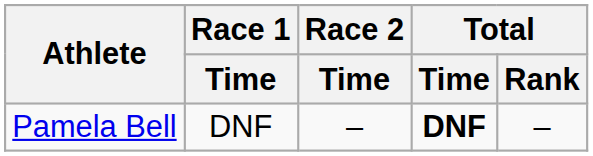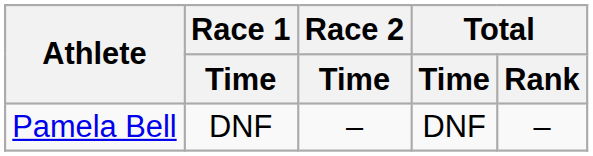(454, 127) bold -> (454, 127) normal
